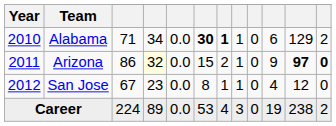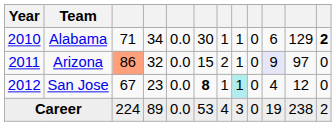(206, 39) bold -> (206, 39) normal
(225, 39) bold -> (225, 39) normal
(324, 39) normal -> (324, 39) bold
(128, 62) no background -> (128, 62) lightsalmon background
(155, 62) lightyellow background -> (155, 62) no background
(274, 62) no background -> (274, 62) lavender background
(301, 62) bold -> (301, 62) normal
(324, 62) bold -> (324, 62) normal
(205, 86) normal -> (205, 86) bold
(240, 86) no background -> (240, 86) paleturquoise background
